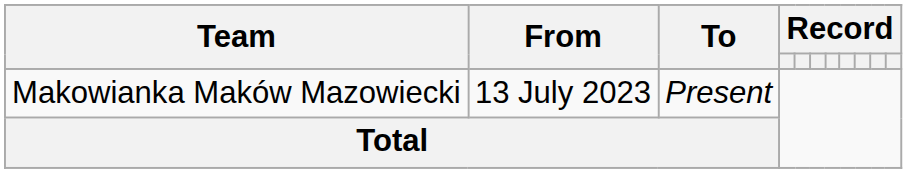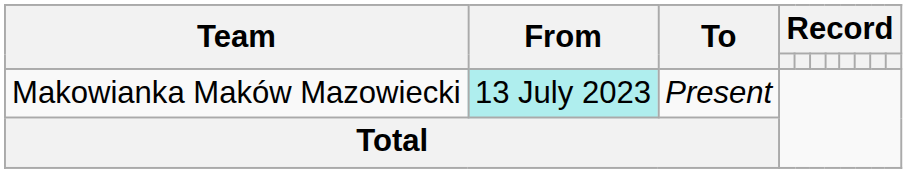(563, 92) no background -> (563, 92) paleturquoise background
